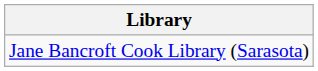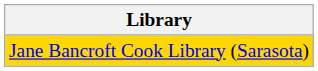(159, 50) no background -> (159, 50) gold background
